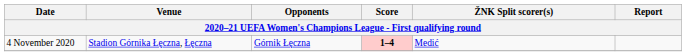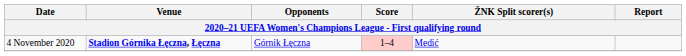(150, 43) normal -> (154, 43) bold
(387, 43) bold -> (387, 43) normal
